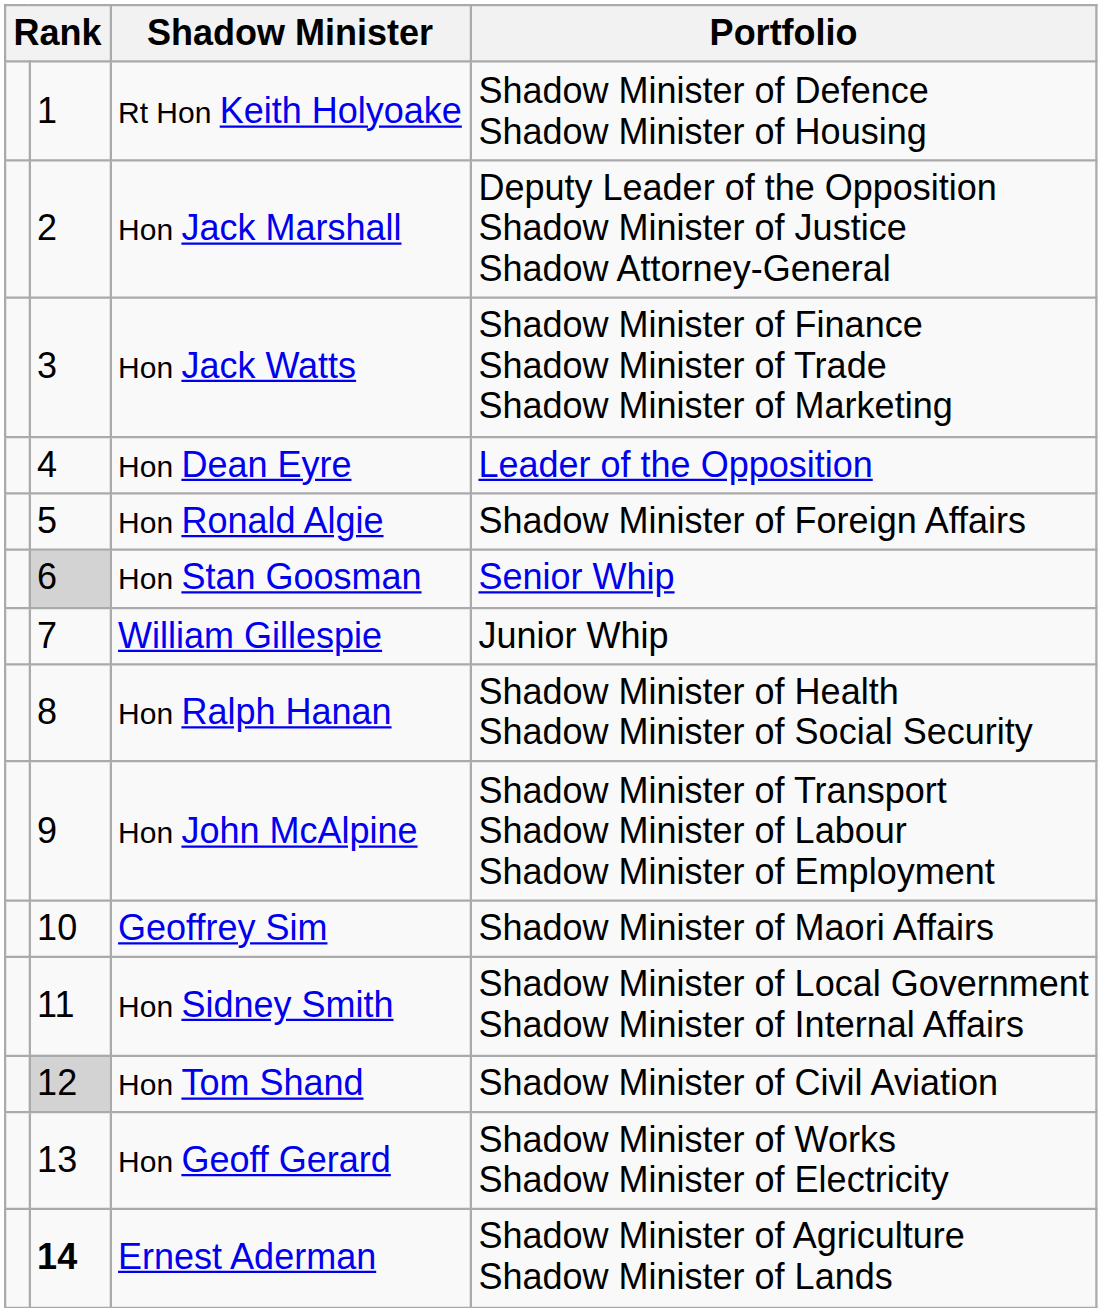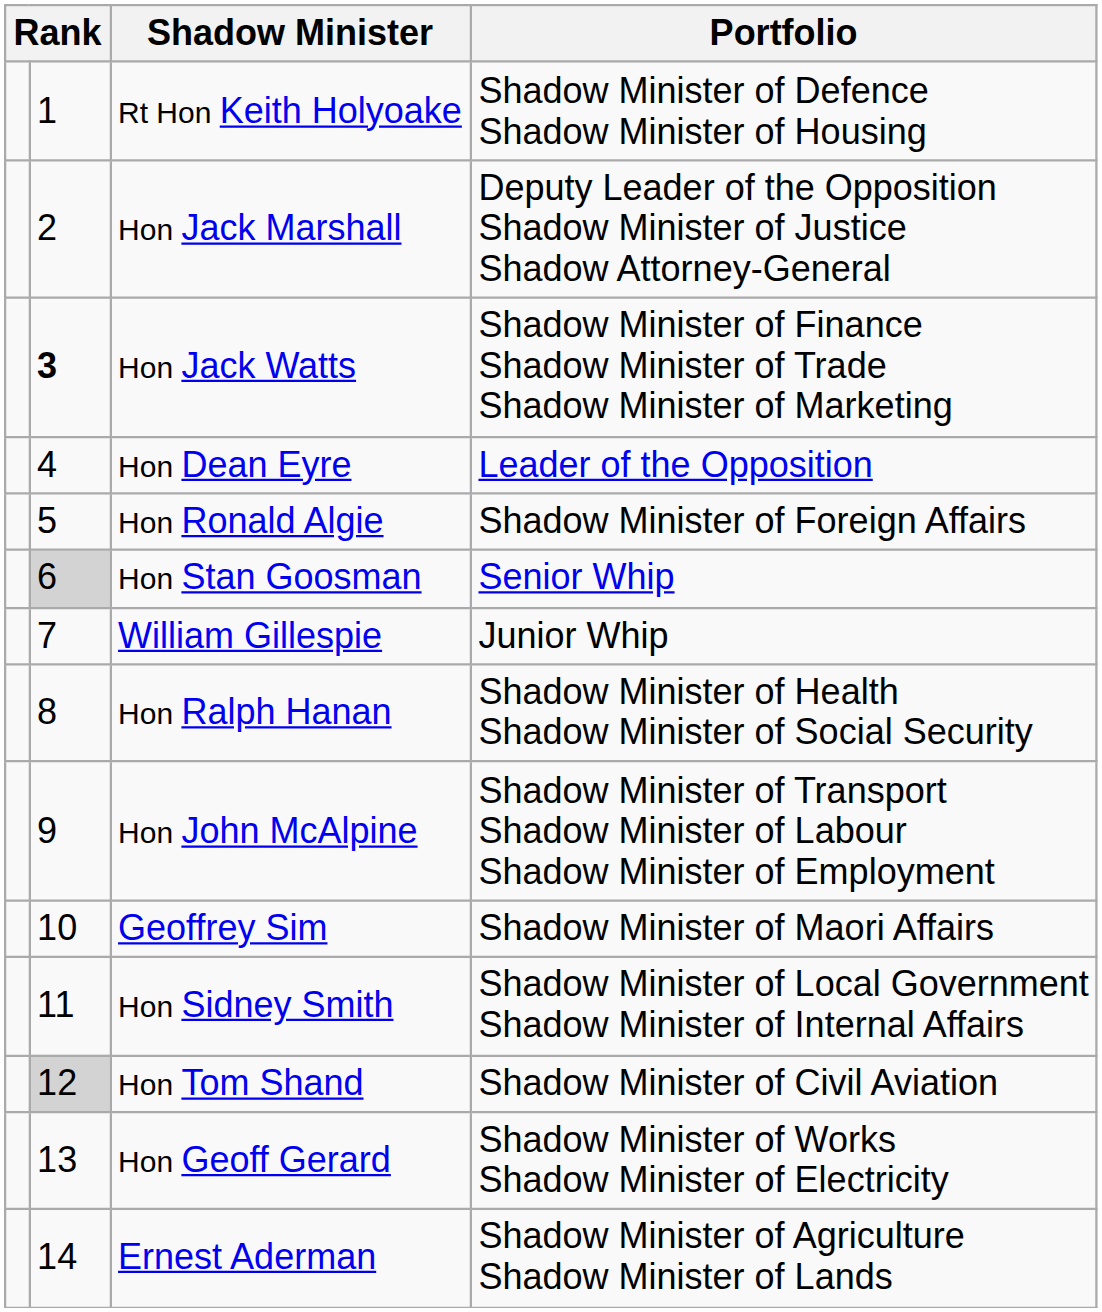(47, 366) normal -> (47, 366) bold
(57, 1257) bold -> (57, 1257) normal
